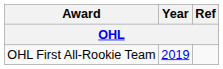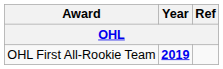(175, 54) normal -> (175, 54) bold
